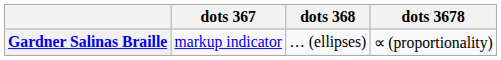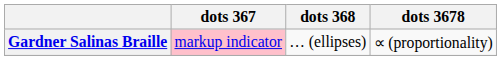(228, 42) no background -> (228, 42) pink background
